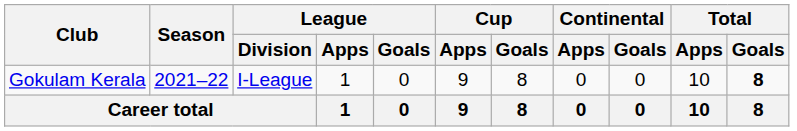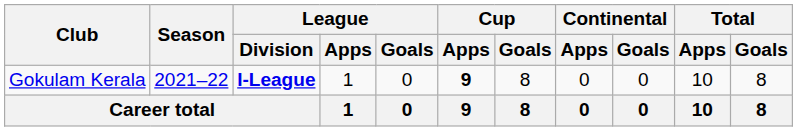(275, 79) normal -> (276, 79) bold
(463, 79) normal -> (466, 79) bold
(758, 79) bold -> (761, 79) normal
